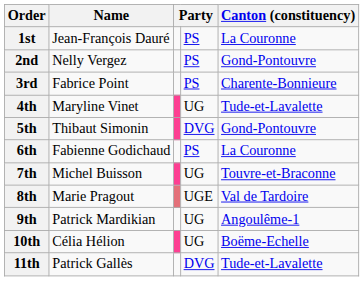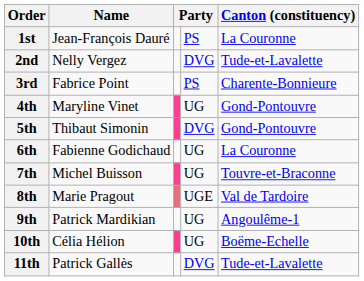(192, 60) PS -> (199, 60) DVG
(269, 60) Gond-Pontouvre -> (272, 60) Tude-et-Lavalette
(272, 106) Tude-et-Lavalette -> (269, 106) Gond-Pontouvre
(192, 151) PS -> (194, 151) UG
